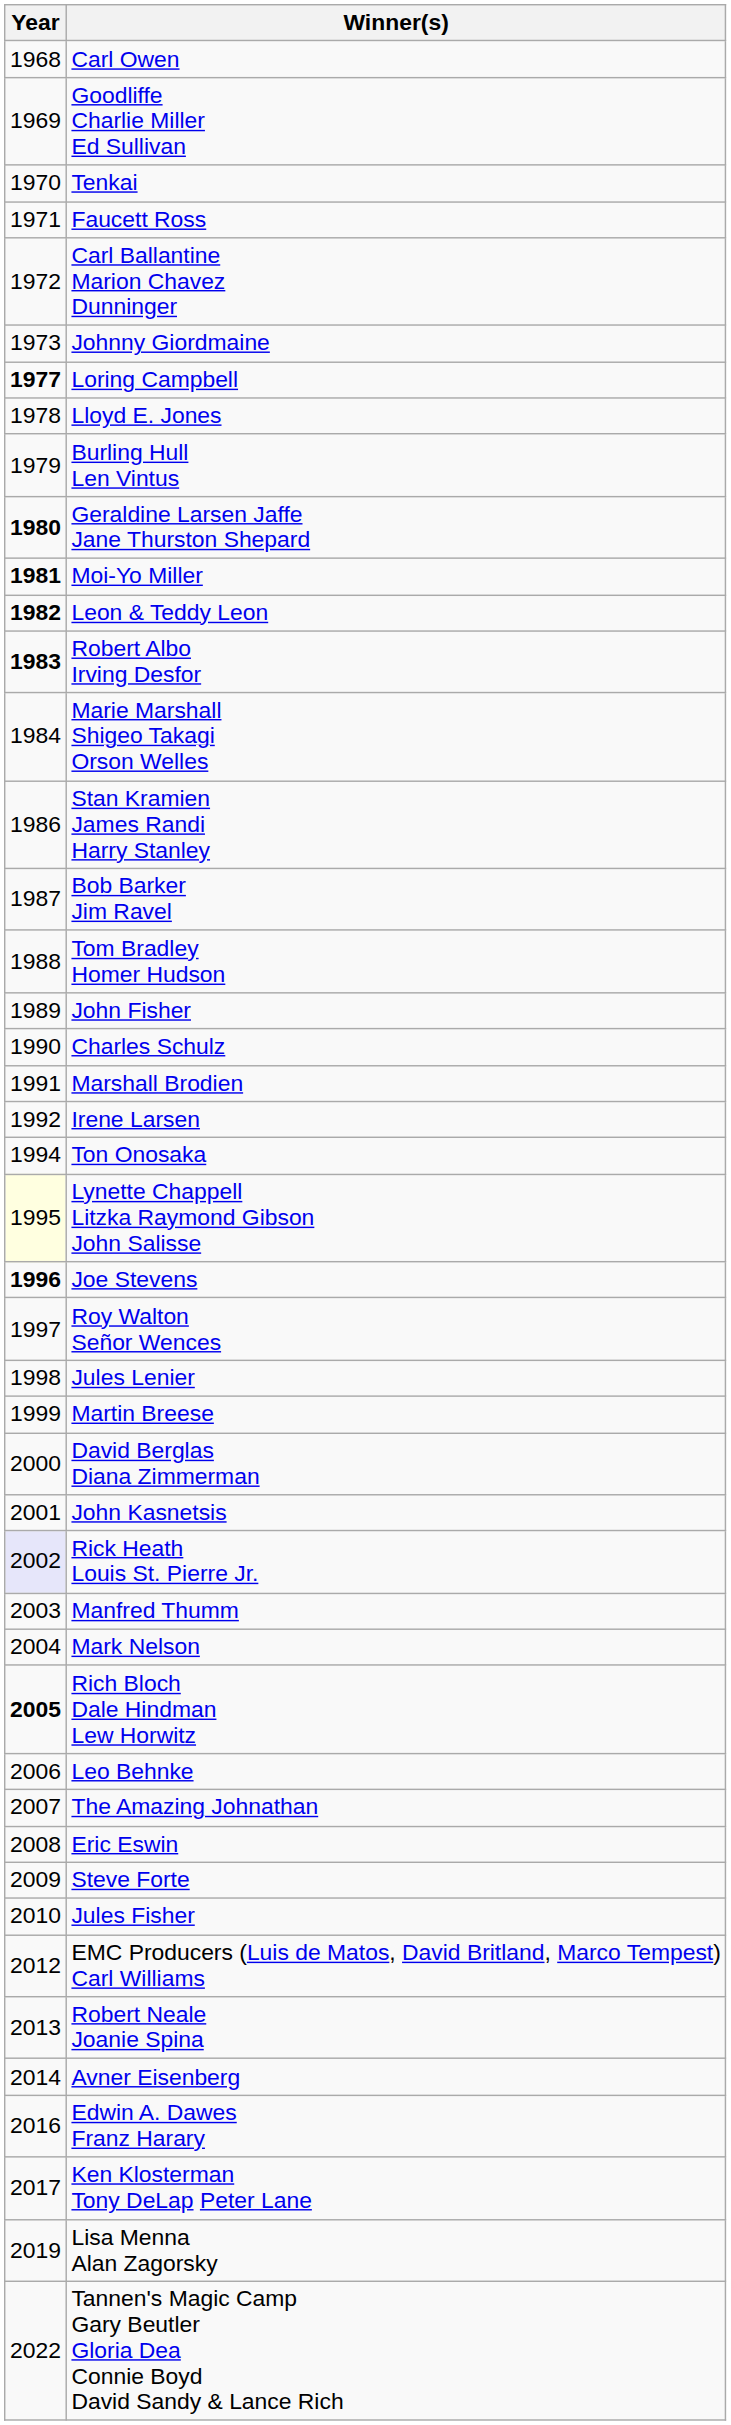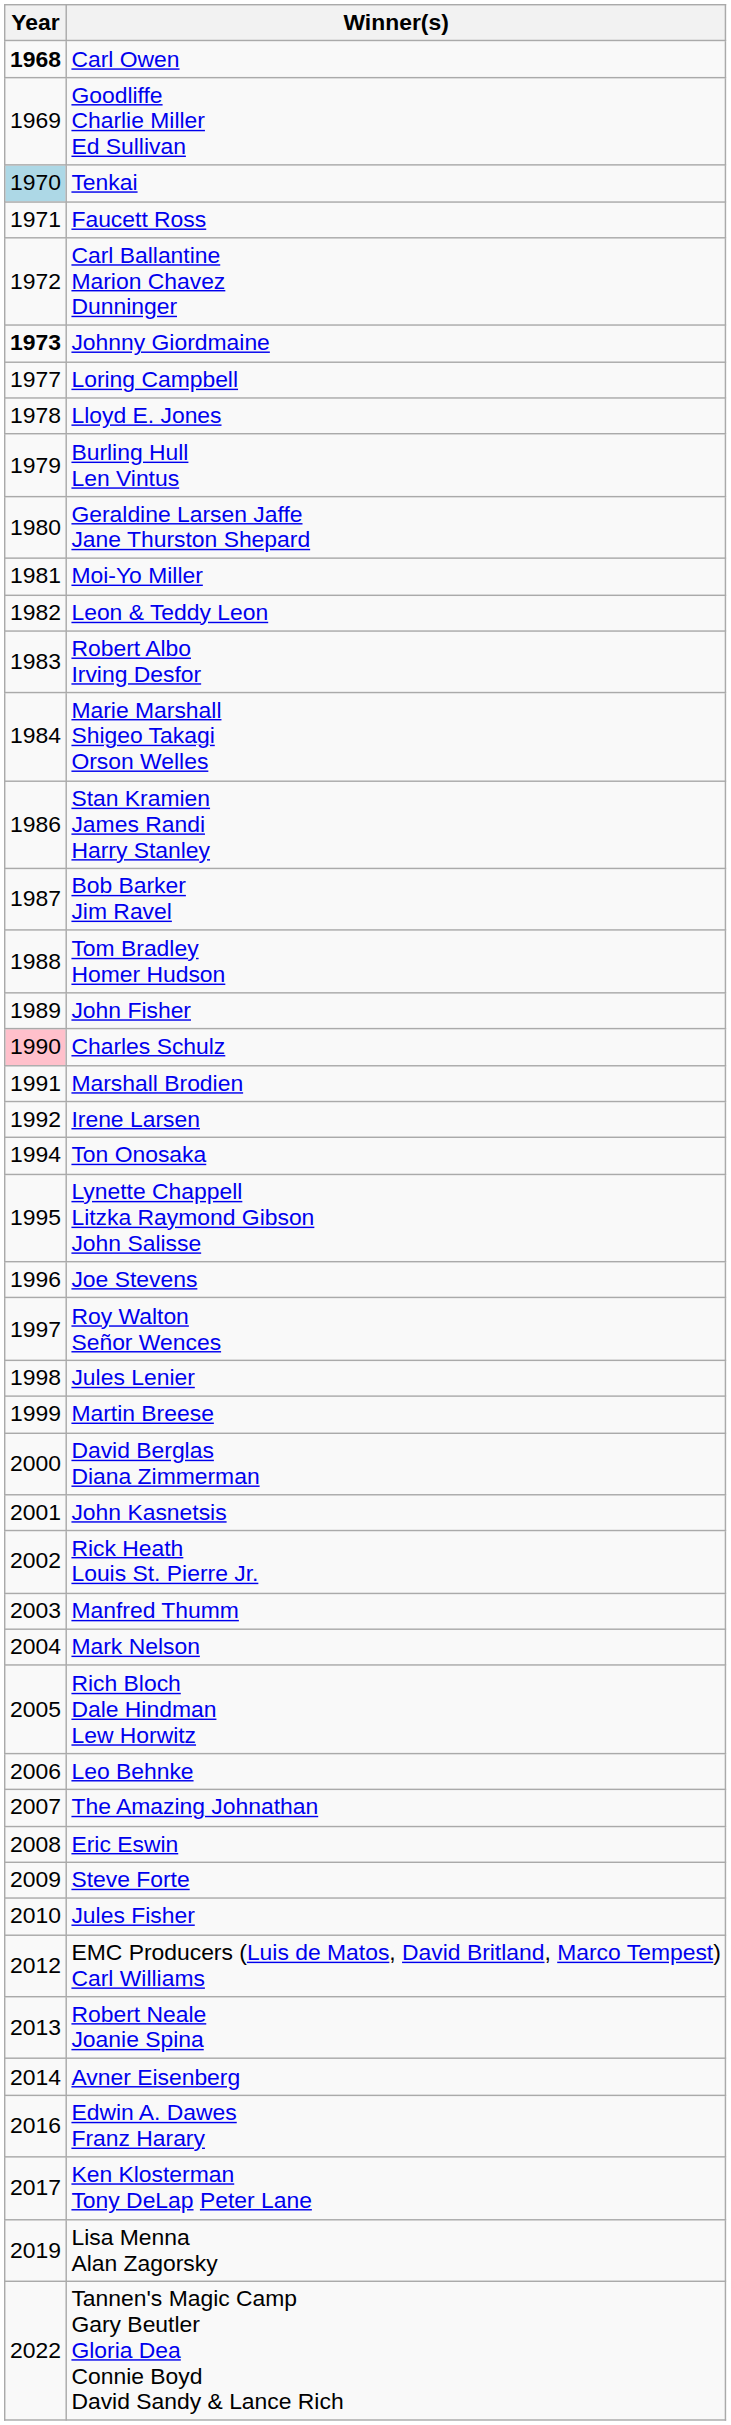(35, 58) normal -> (35, 58) bold
(35, 182) no background -> (35, 182) lightblue background
(35, 343) normal -> (35, 343) bold
(35, 379) bold -> (35, 379) normal
(35, 527) bold -> (35, 527) normal
(35, 576) bold -> (35, 576) normal
(35, 612) bold -> (35, 612) normal
(35, 661) bold -> (35, 661) normal
(35, 1046) no background -> (35, 1046) pink background
(35, 1217) lightyellow background -> (35, 1217) no background
(35, 1279) bold -> (35, 1279) normal
(35, 1561) lavender background -> (35, 1561) no background
(35, 1709) bold -> (35, 1709) normal
